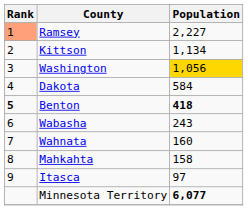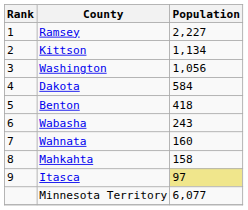(10, 32) lightsalmon background -> (10, 32) no background
(189, 68) gold background -> (189, 68) no background
(10, 105) bold -> (10, 105) normal
(183, 105) bold -> (183, 105) normal
(179, 178) no background -> (179, 178) khaki background
(189, 196) bold -> (189, 196) normal
